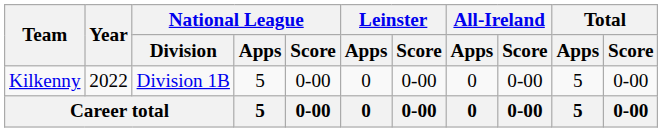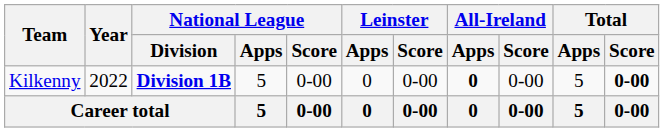(183, 80) normal -> (184, 80) bold
(472, 80) normal -> (473, 80) bold
(631, 80) normal -> (632, 80) bold
